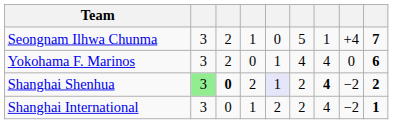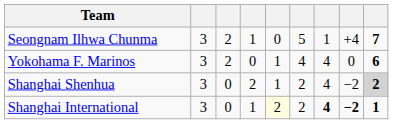(203, 84) lightgreen background -> (203, 84) no background
(228, 84) bold -> (228, 84) normal
(277, 84) lavender background -> (277, 84) no background
(327, 84) bold -> (327, 84) normal
(376, 84) no background -> (376, 84) lightgrey background
(277, 107) no background -> (277, 107) lightyellow background
(327, 107) normal -> (327, 107) bold
(351, 107) normal -> (351, 107) bold
